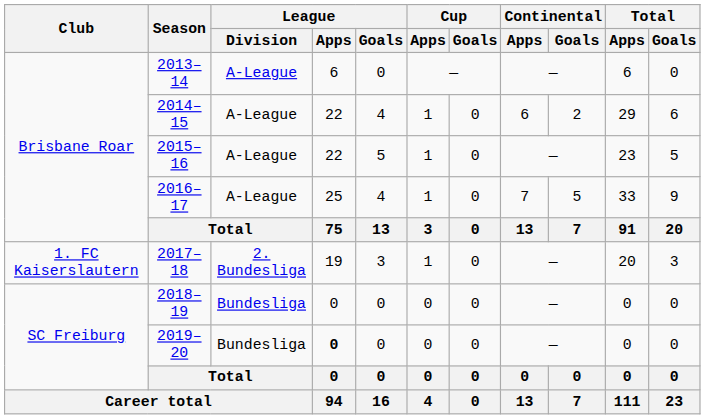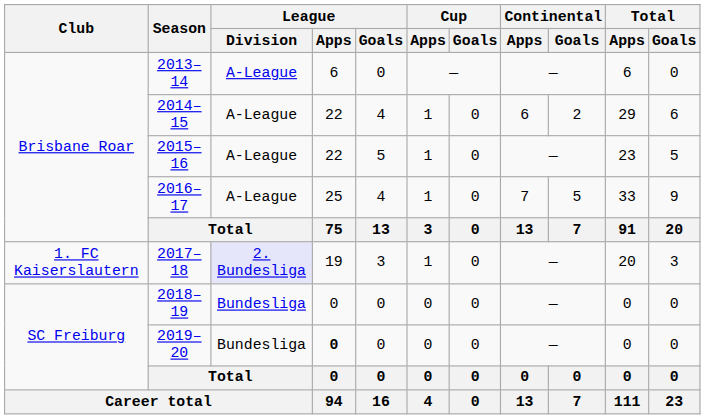(262, 263) no background -> (262, 263) lavender background
